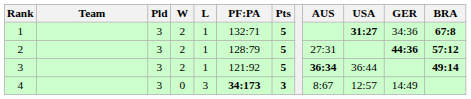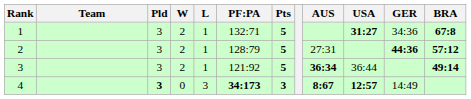(159, 85) normal -> (159, 85) bold
(323, 85) normal -> (323, 85) bold
(364, 85) normal -> (364, 85) bold
